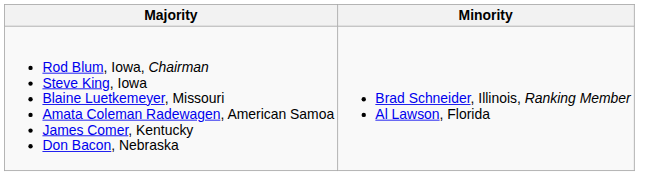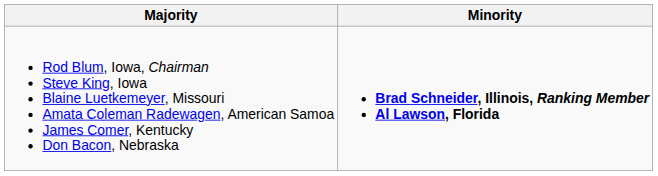(486, 106) normal -> (495, 106) bold
